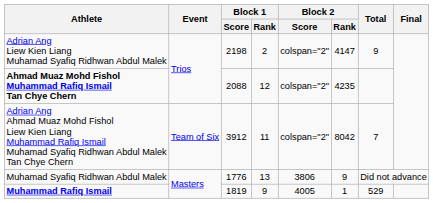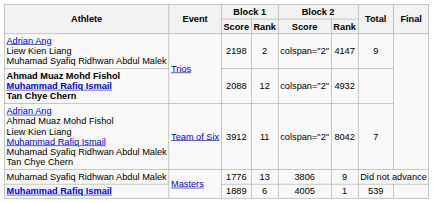(345, 86) 4235 -> (345, 86) 4932
(236, 192) 1819 -> (236, 192) 1889
(265, 192) 9 -> (265, 192) 6
(376, 192) 529 -> (376, 192) 539
